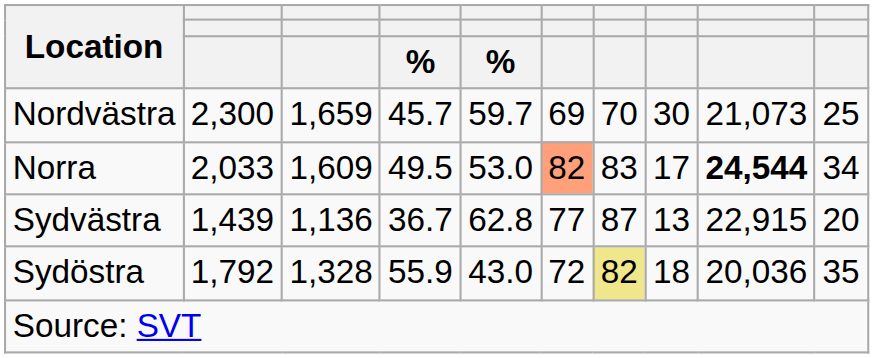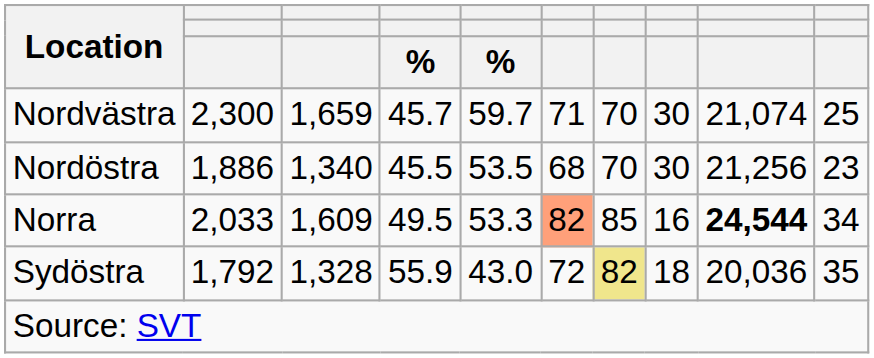(567, 114) 69 -> (567, 114) 71
(756, 114) 21,073 -> (756, 114) 21,074
+ row: (86, 167)
(501, 167) 53.0 -> (501, 219) 53.3
(619, 167) 83 -> (619, 219) 85
(672, 167) 17 -> (672, 219) 16
- row: (87, 219)
